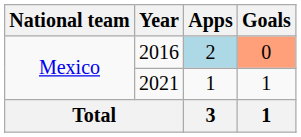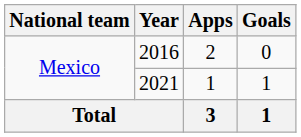(210, 52) lightblue background -> (210, 52) no background
(266, 52) lightsalmon background -> (266, 52) no background
